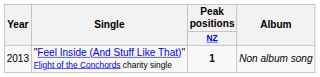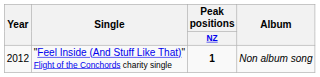(18, 58) 2013 -> (18, 58) 2012
